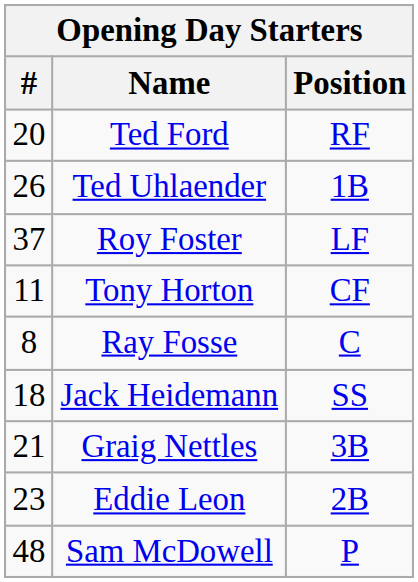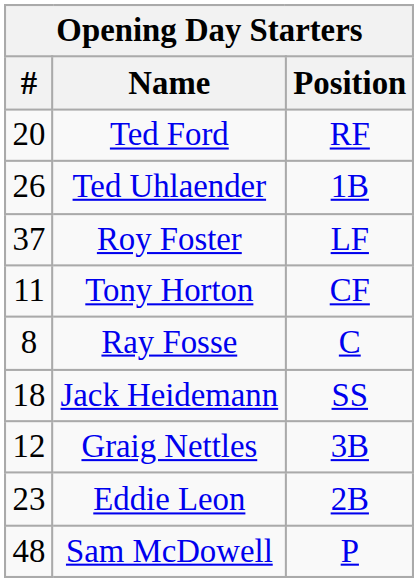(29, 446) 21 -> (29, 446) 12
